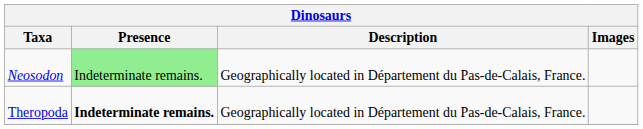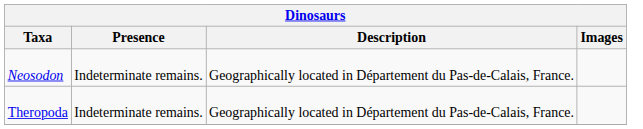(139, 75) lightgreen background -> (139, 75) no background
(144, 113) bold -> (139, 113) normal
